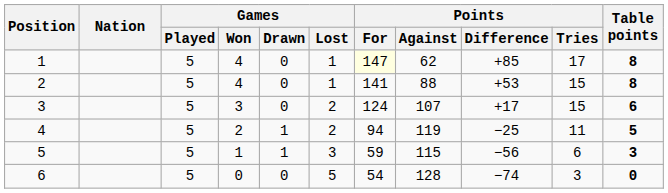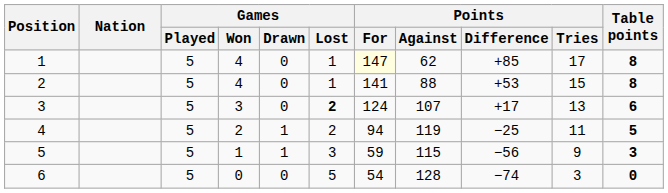(332, 108) normal -> (332, 108) bold
(577, 108) 15 -> (577, 108) 13
(577, 153) 6 -> (577, 153) 9
